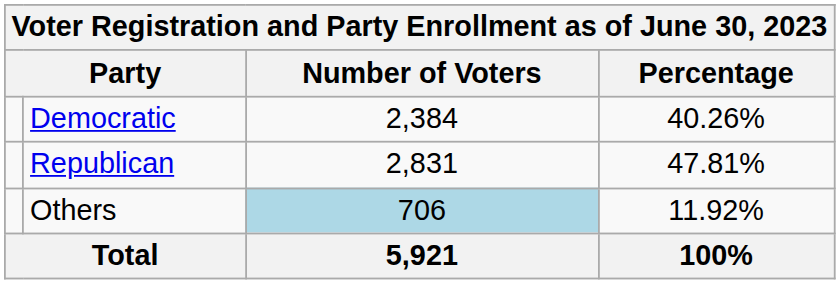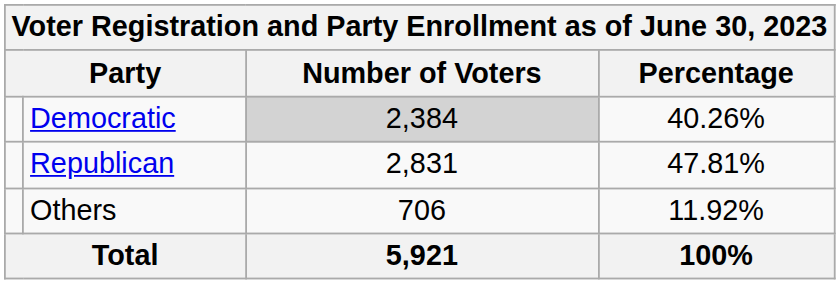(422, 118) no background -> (422, 118) lightgrey background
(422, 210) lightblue background -> (422, 210) no background
